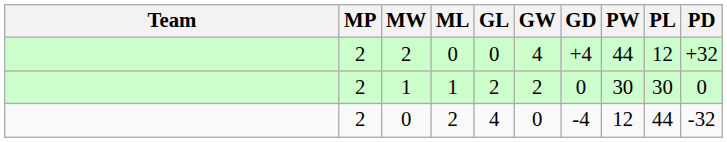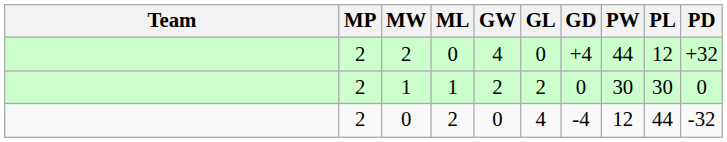columns swapped: (537, 20) <-> (494, 20)
